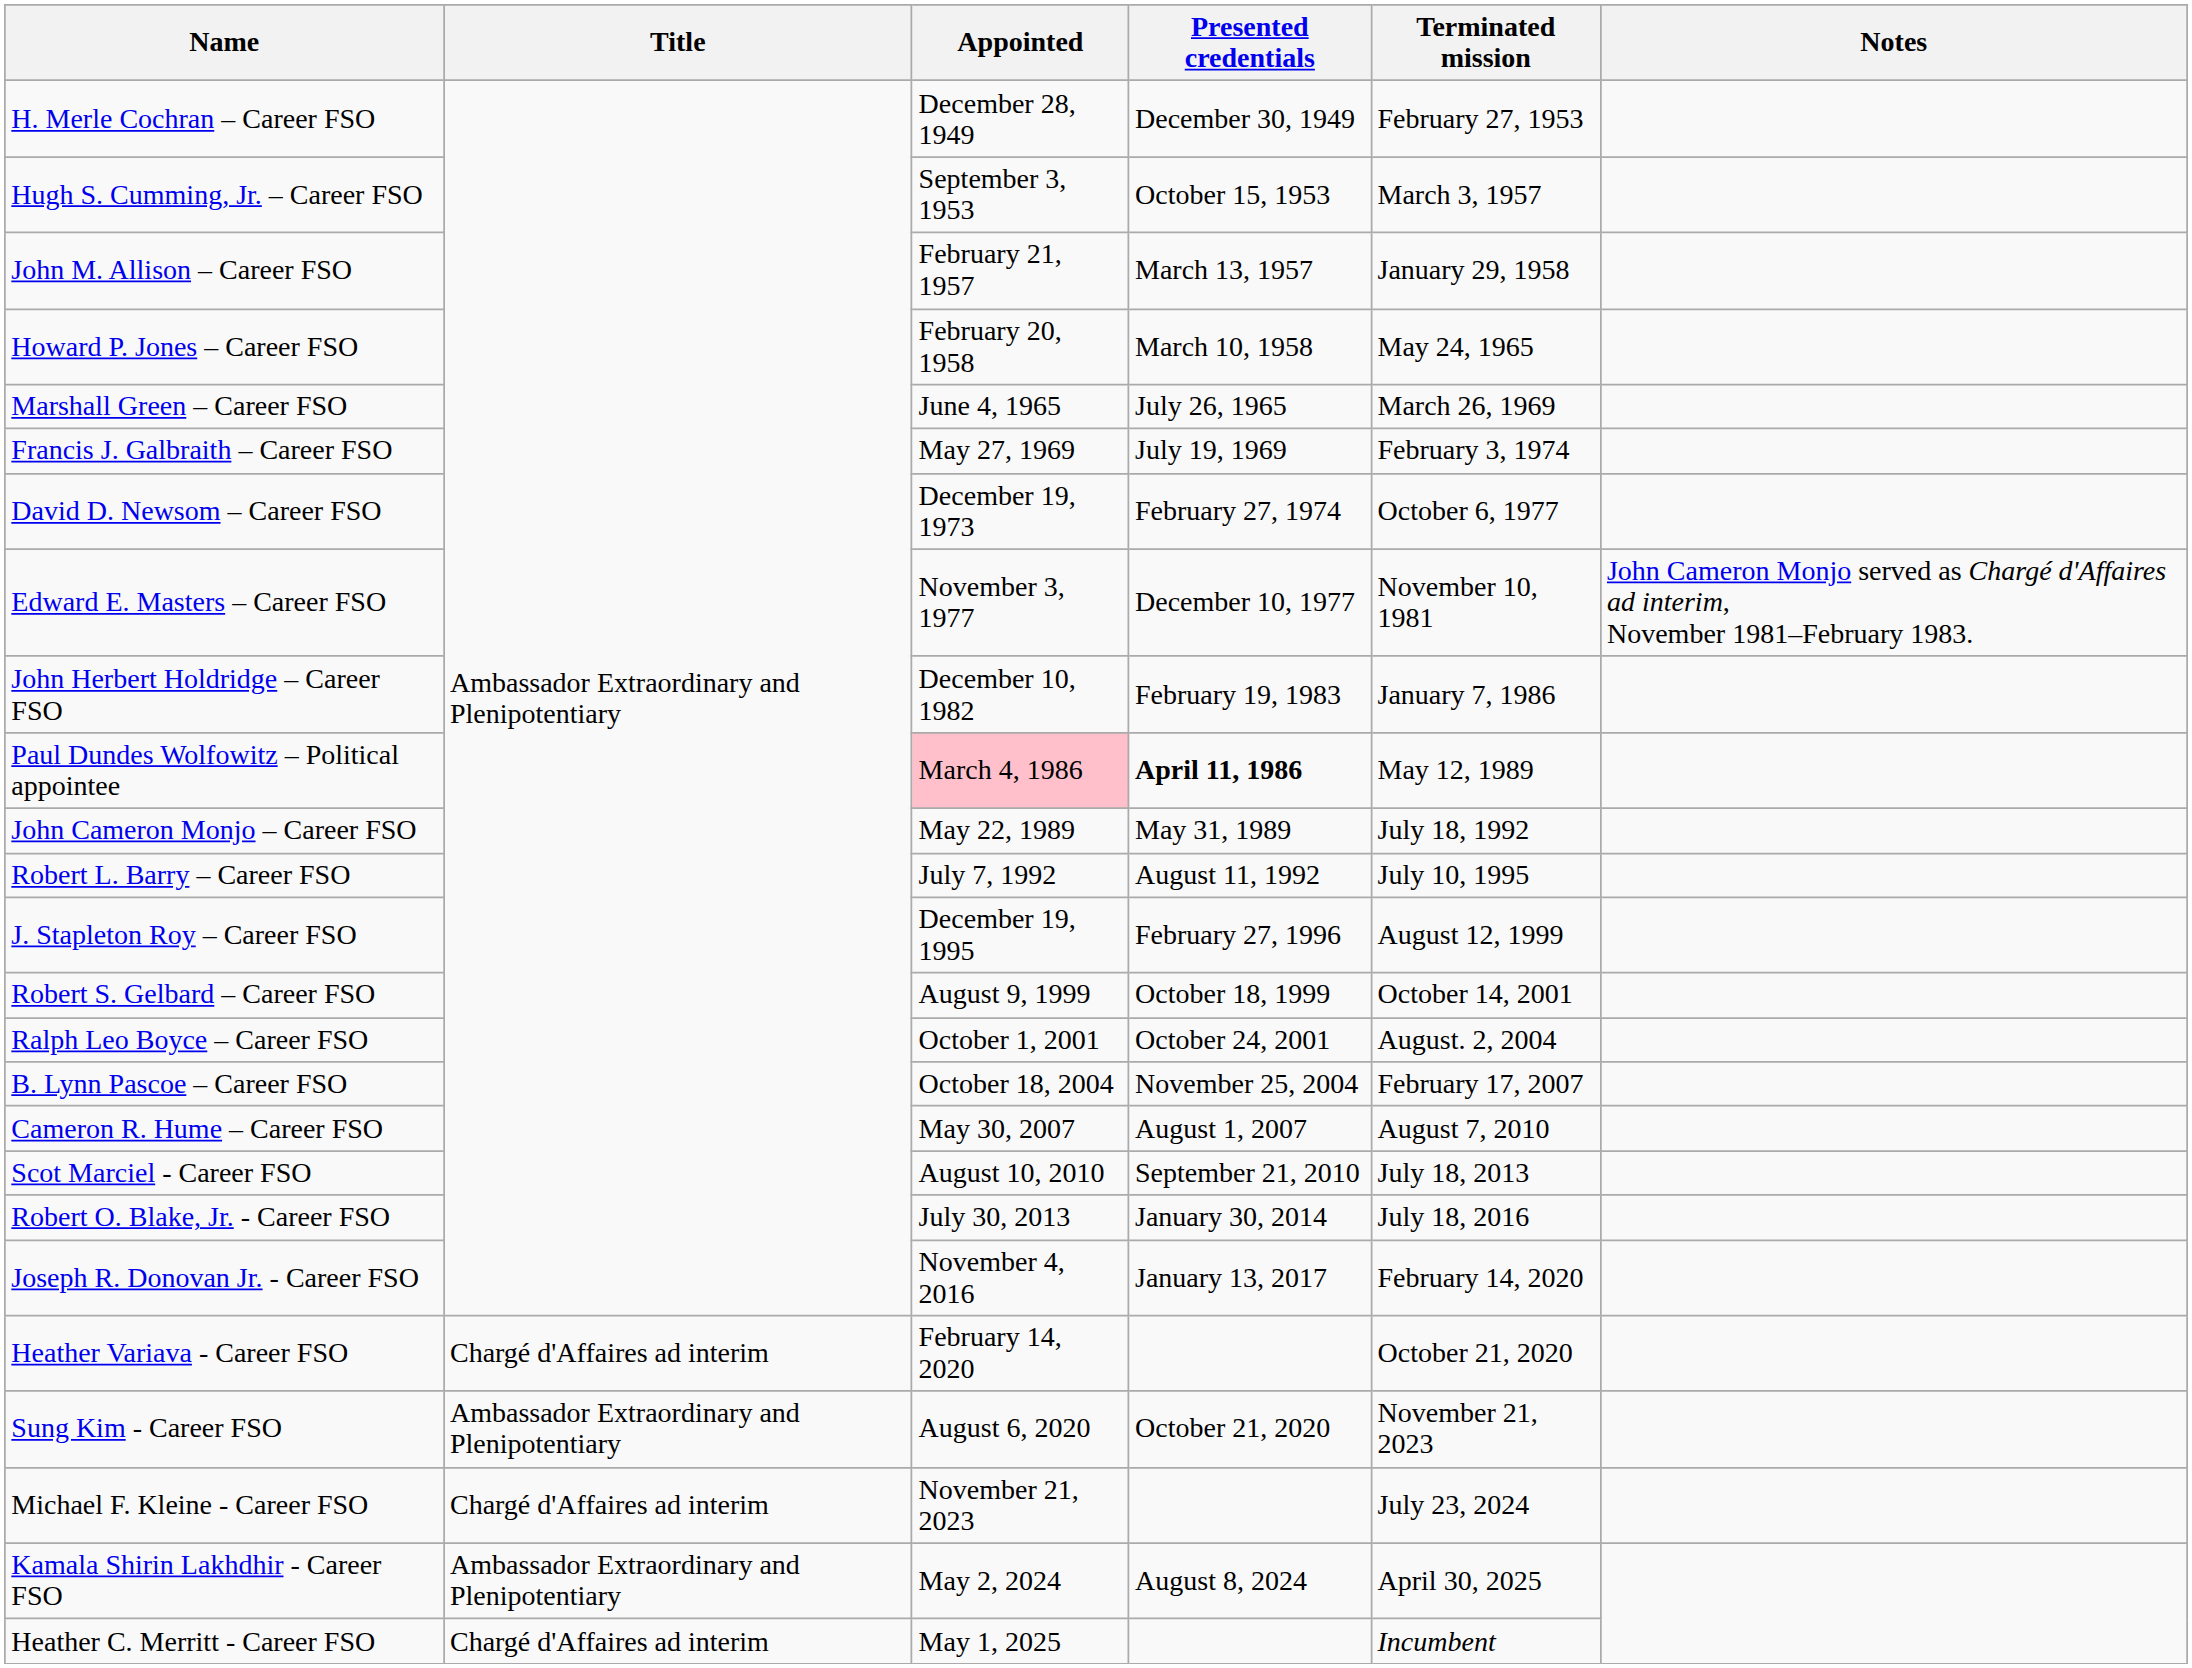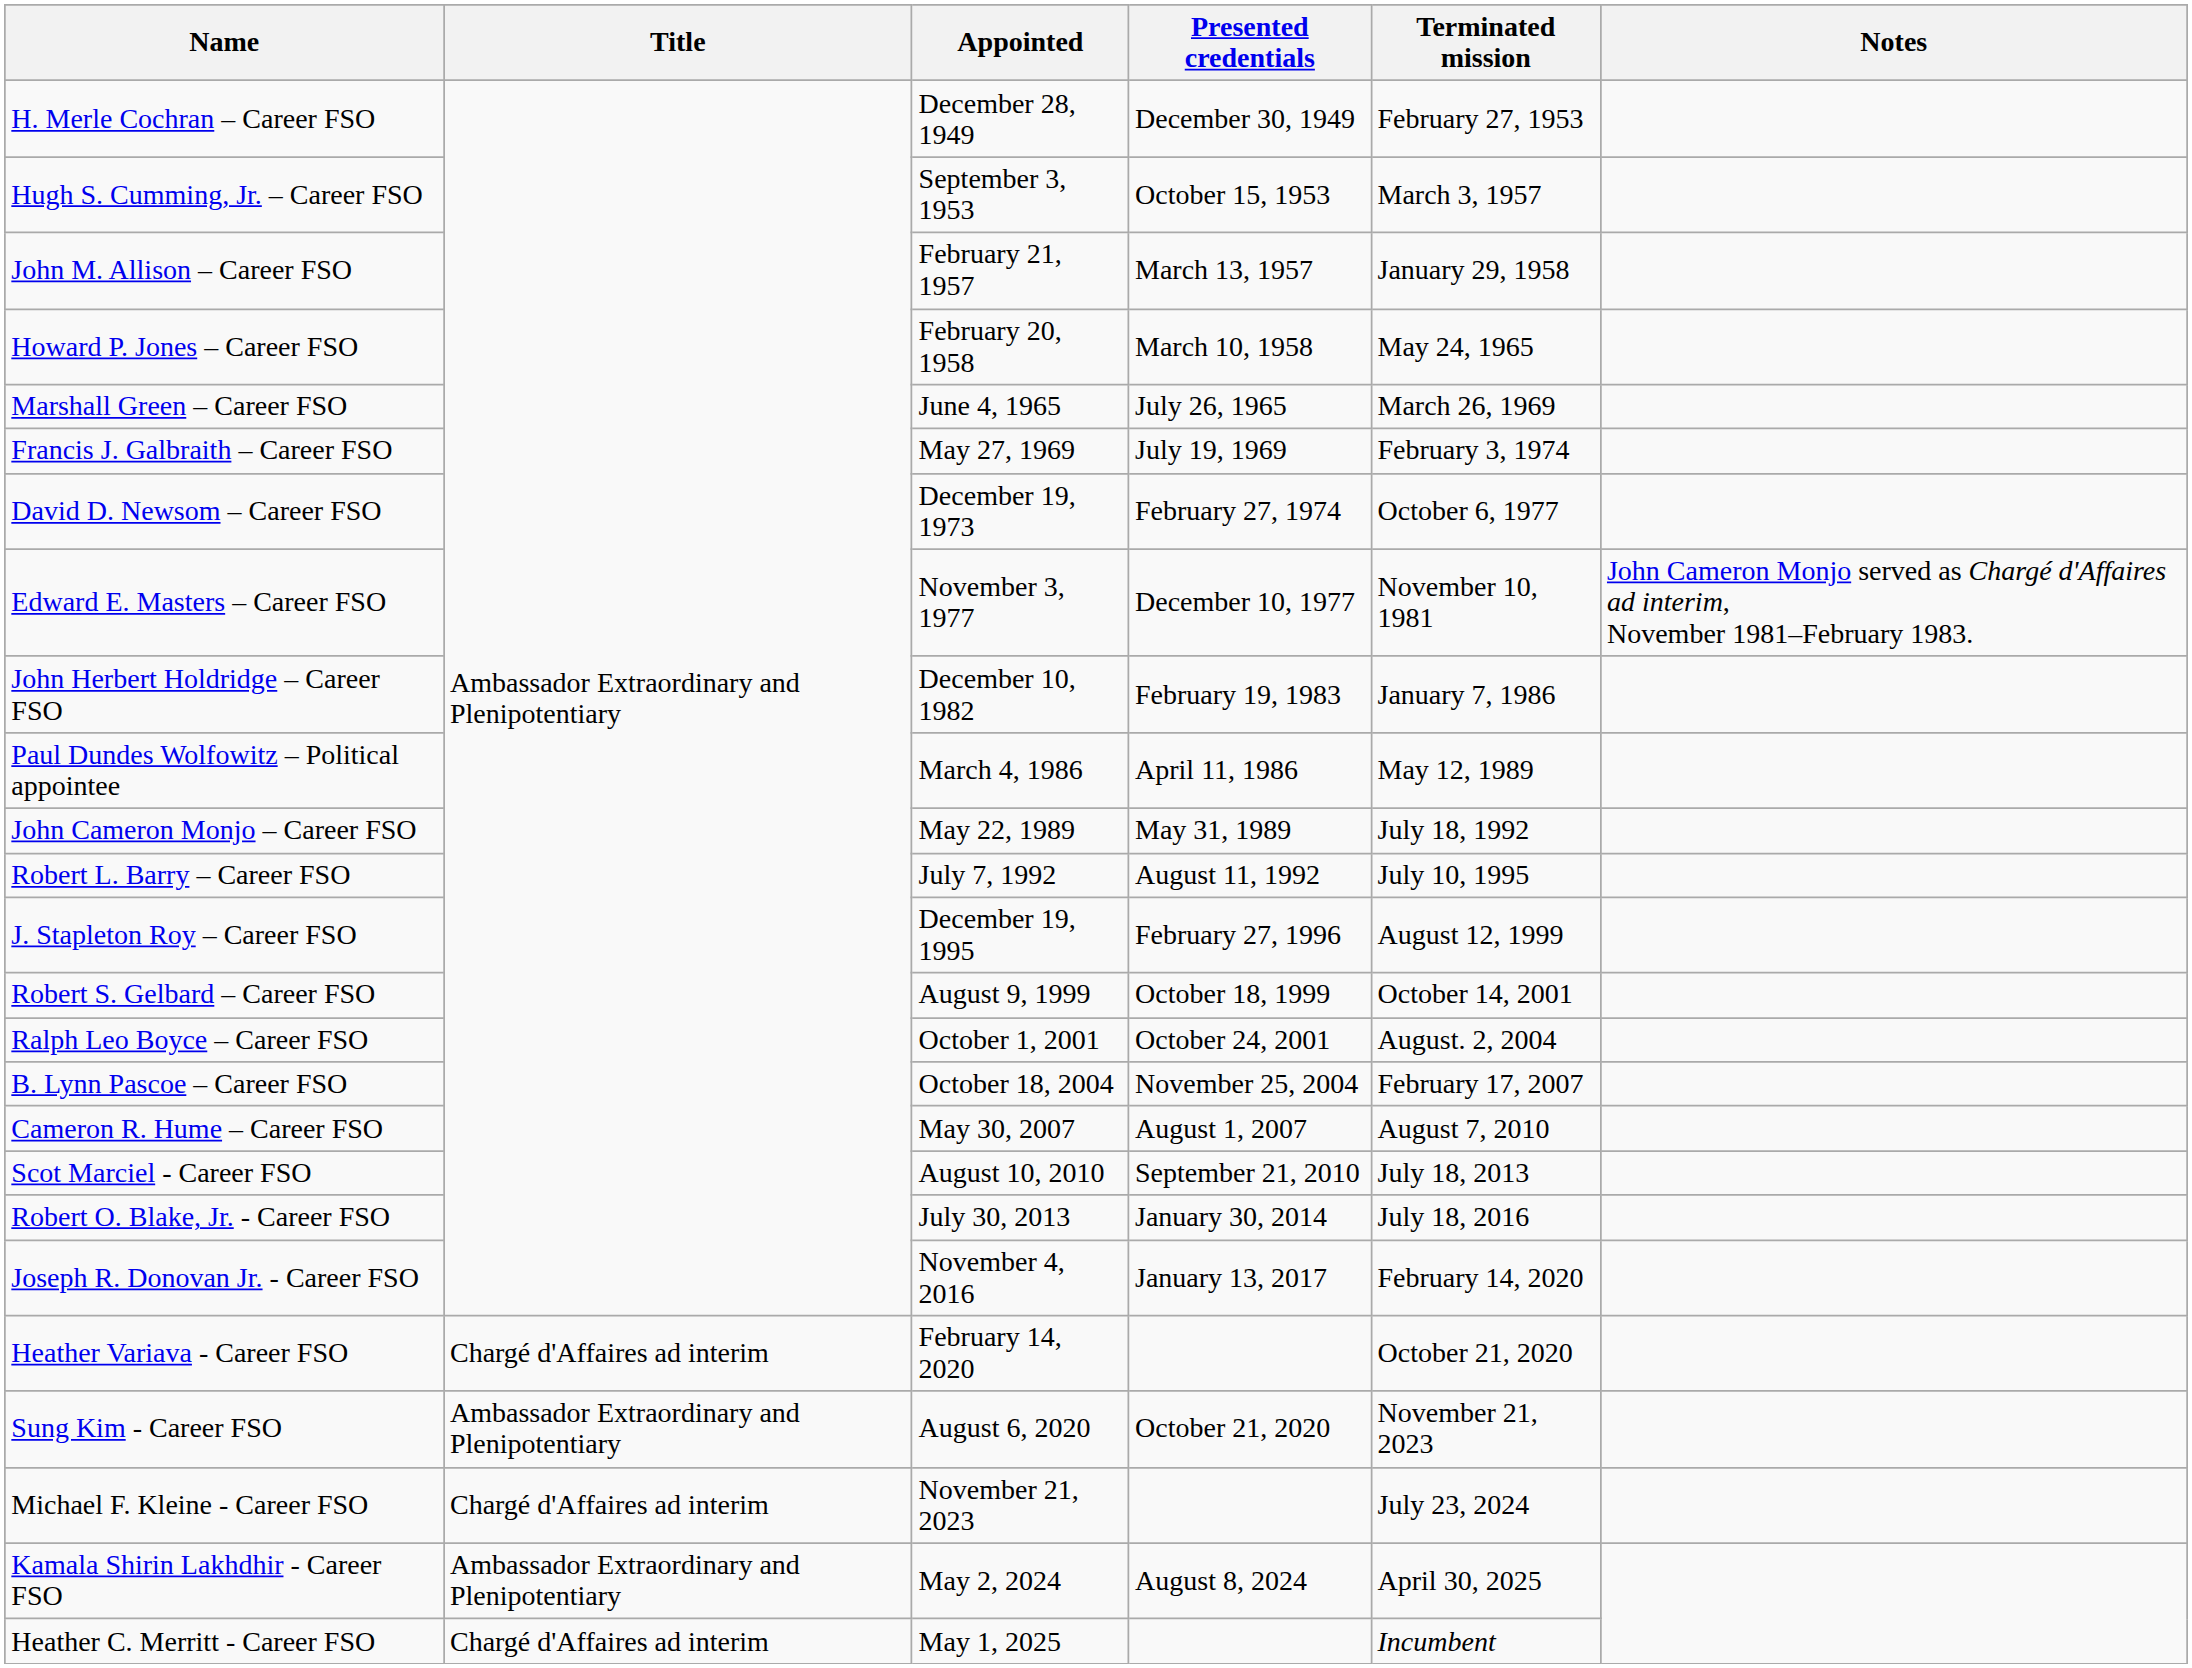(1001, 770) pink background -> (1001, 770) no background
(1219, 770) bold -> (1217, 770) normal
